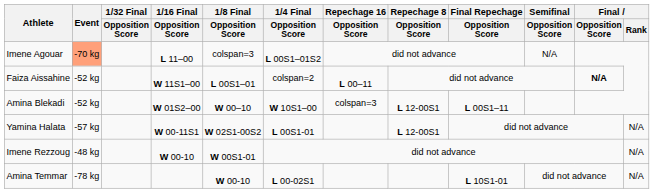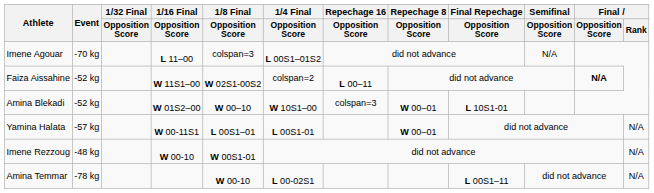(87, 54) lightsalmon background -> (87, 54) no background
(233, 84) L 00S1–01 -> (233, 84) W 02S1-00S2
(418, 108) L 12-00S1 -> (418, 108) W 00–01
(487, 108) L 00S1–11 -> (487, 108) L 10S1-01
(233, 132) W 02S1-00S2 -> (233, 132) L 00S1–01
(418, 132) L 12-00S1 -> (418, 132) W 00–01
(487, 181) L 10S1-01 -> (487, 181) L 00S1–11
